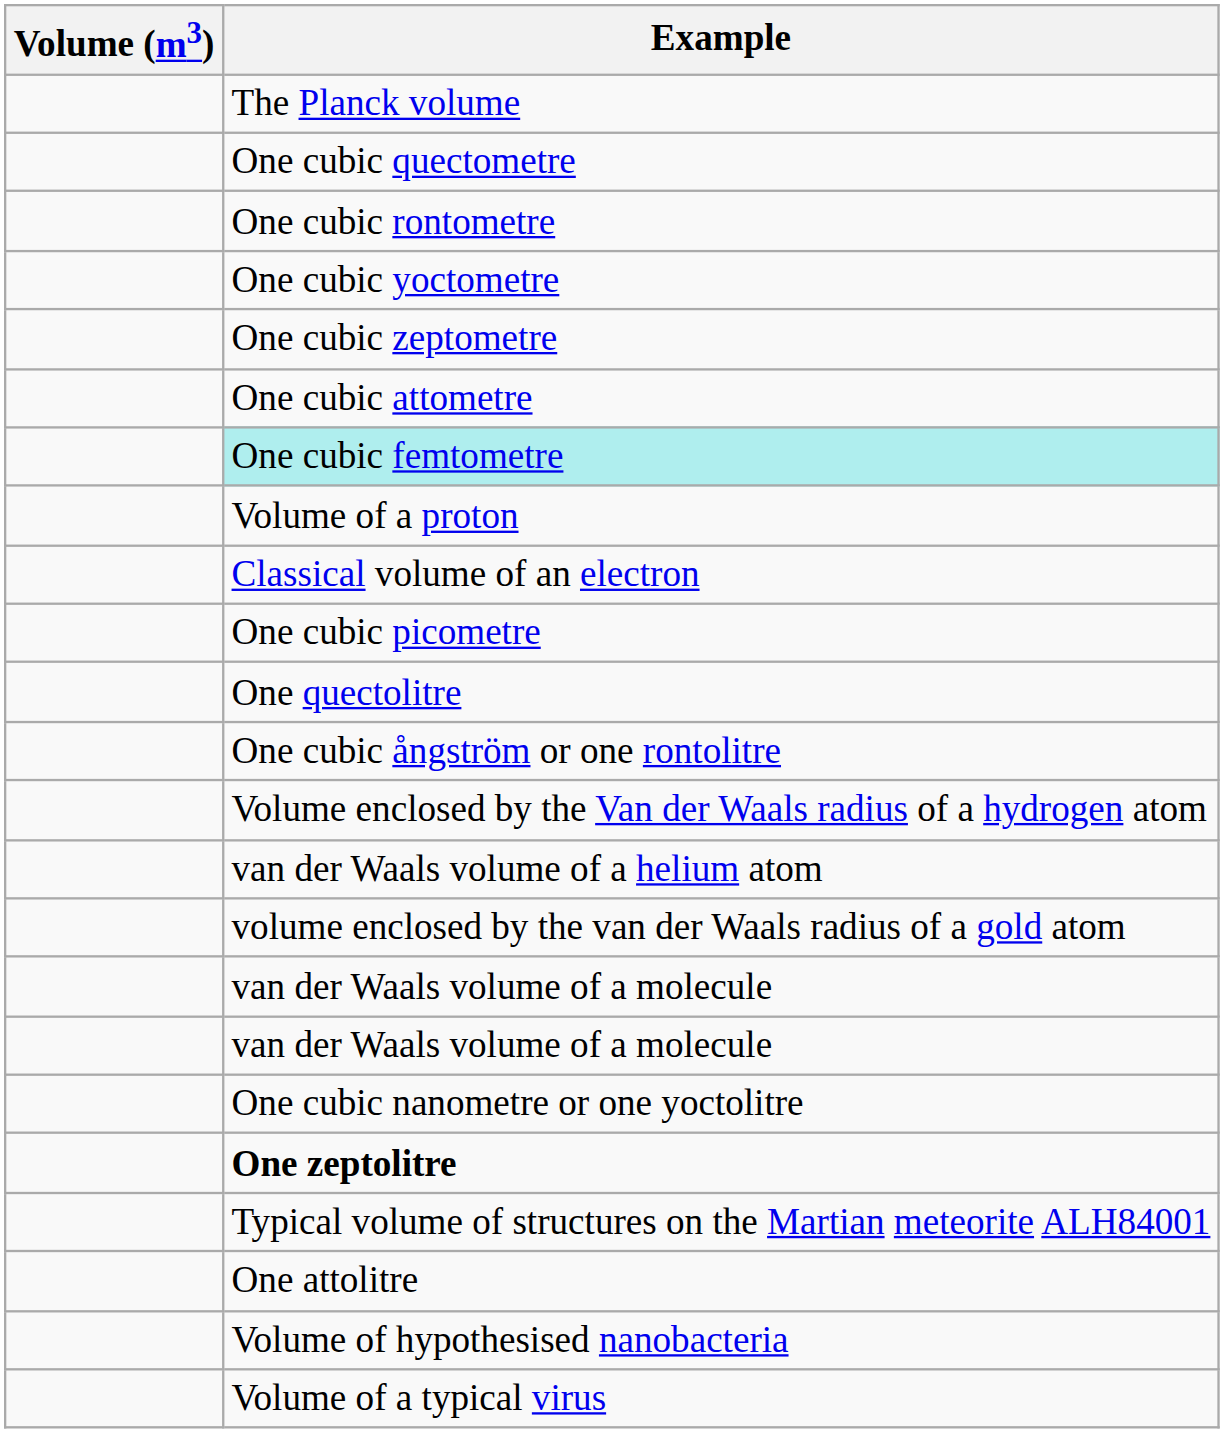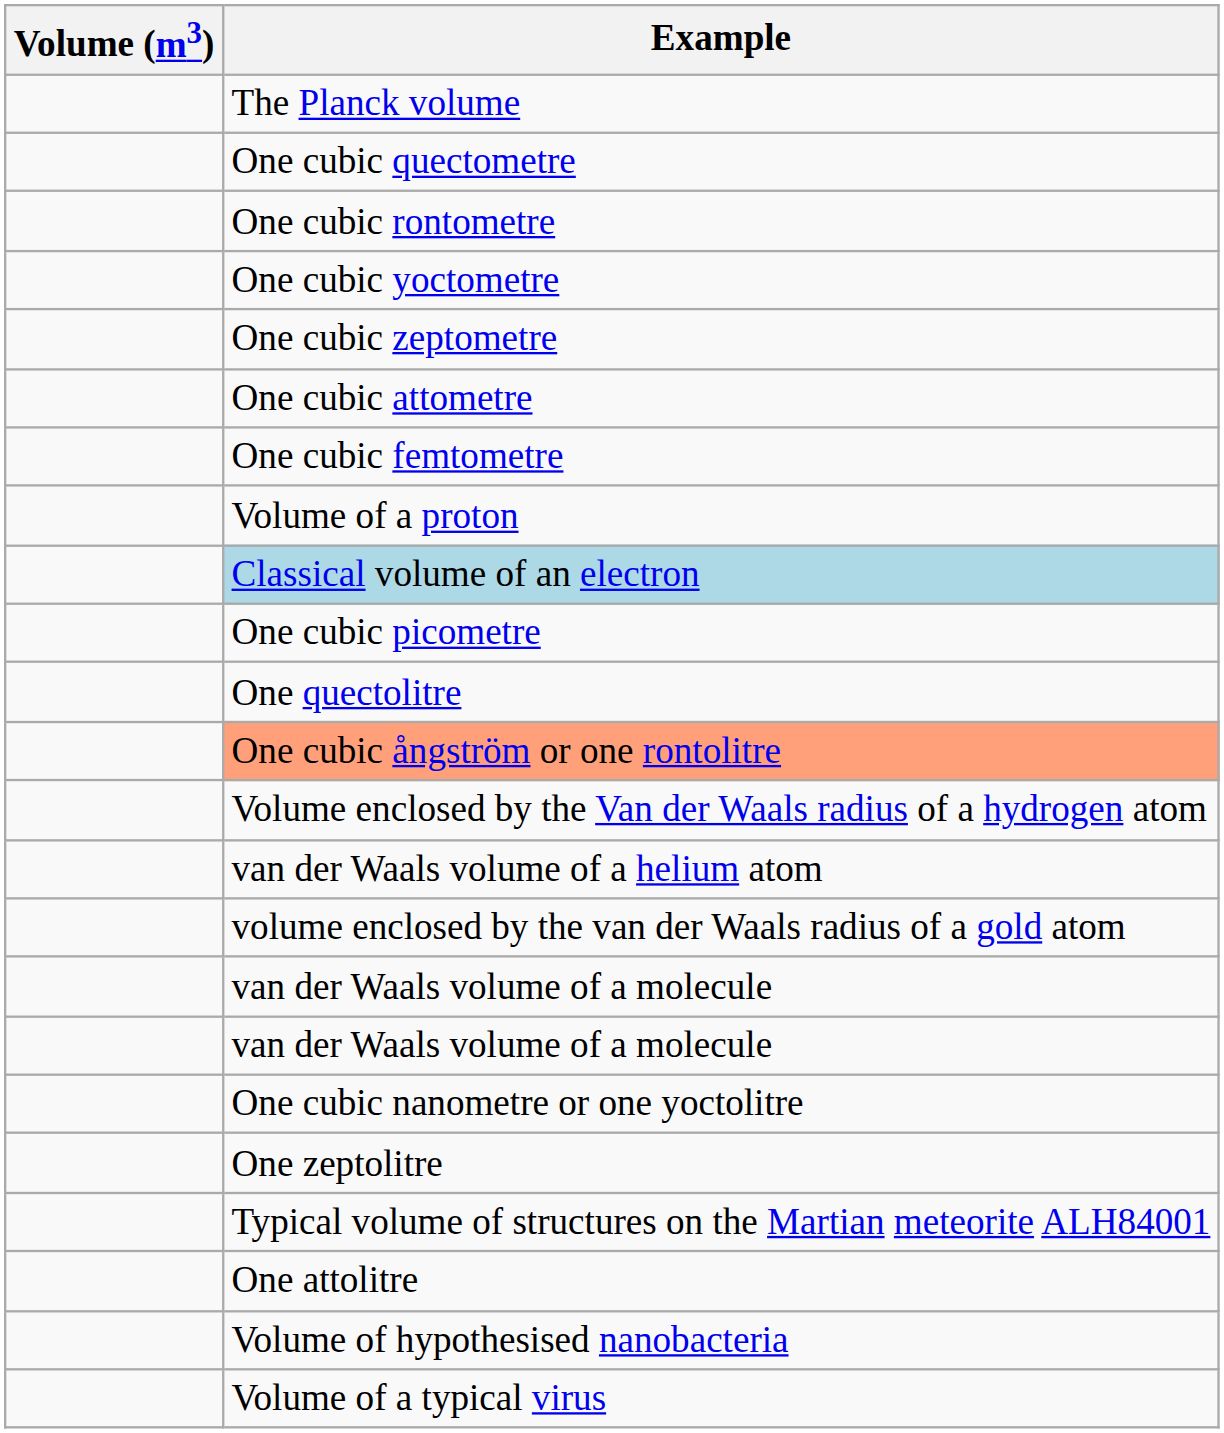(397, 456) paleturquoise background -> (397, 456) no background
(466, 573) no background -> (466, 573) lightblue background
(506, 750) no background -> (506, 750) lightsalmon background
(344, 1162) bold -> (337, 1162) normal
